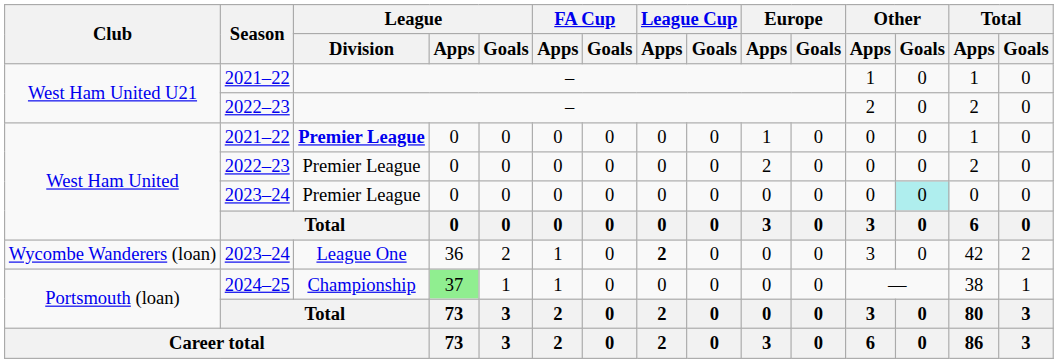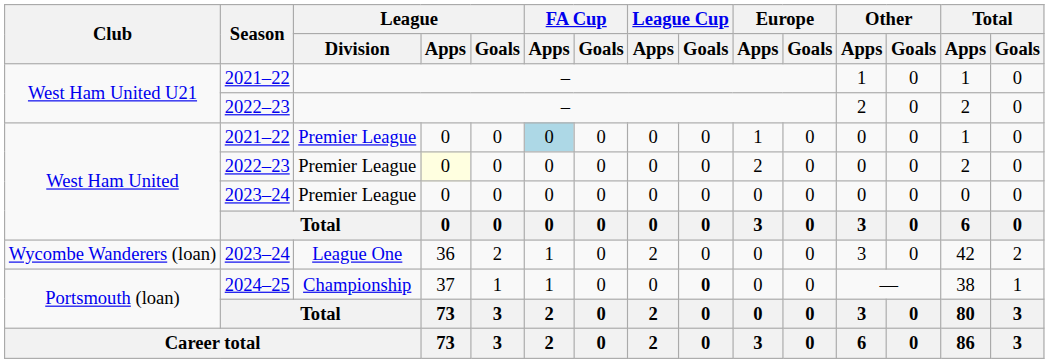(362, 136) bold -> (357, 136) normal
(558, 136) no background -> (549, 136) lightblue background
(454, 166) no background -> (445, 166) lightyellow background
(922, 195) paleturquoise background -> (914, 195) no background
(662, 254) bold -> (653, 254) normal
(454, 284) lightgreen background -> (445, 284) no background
(714, 284) normal -> (706, 284) bold
